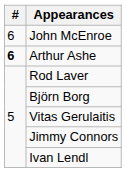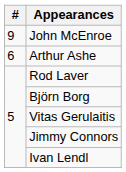(11, 35) 6 -> (11, 35) 9
(11, 56) bold -> (11, 56) normal
